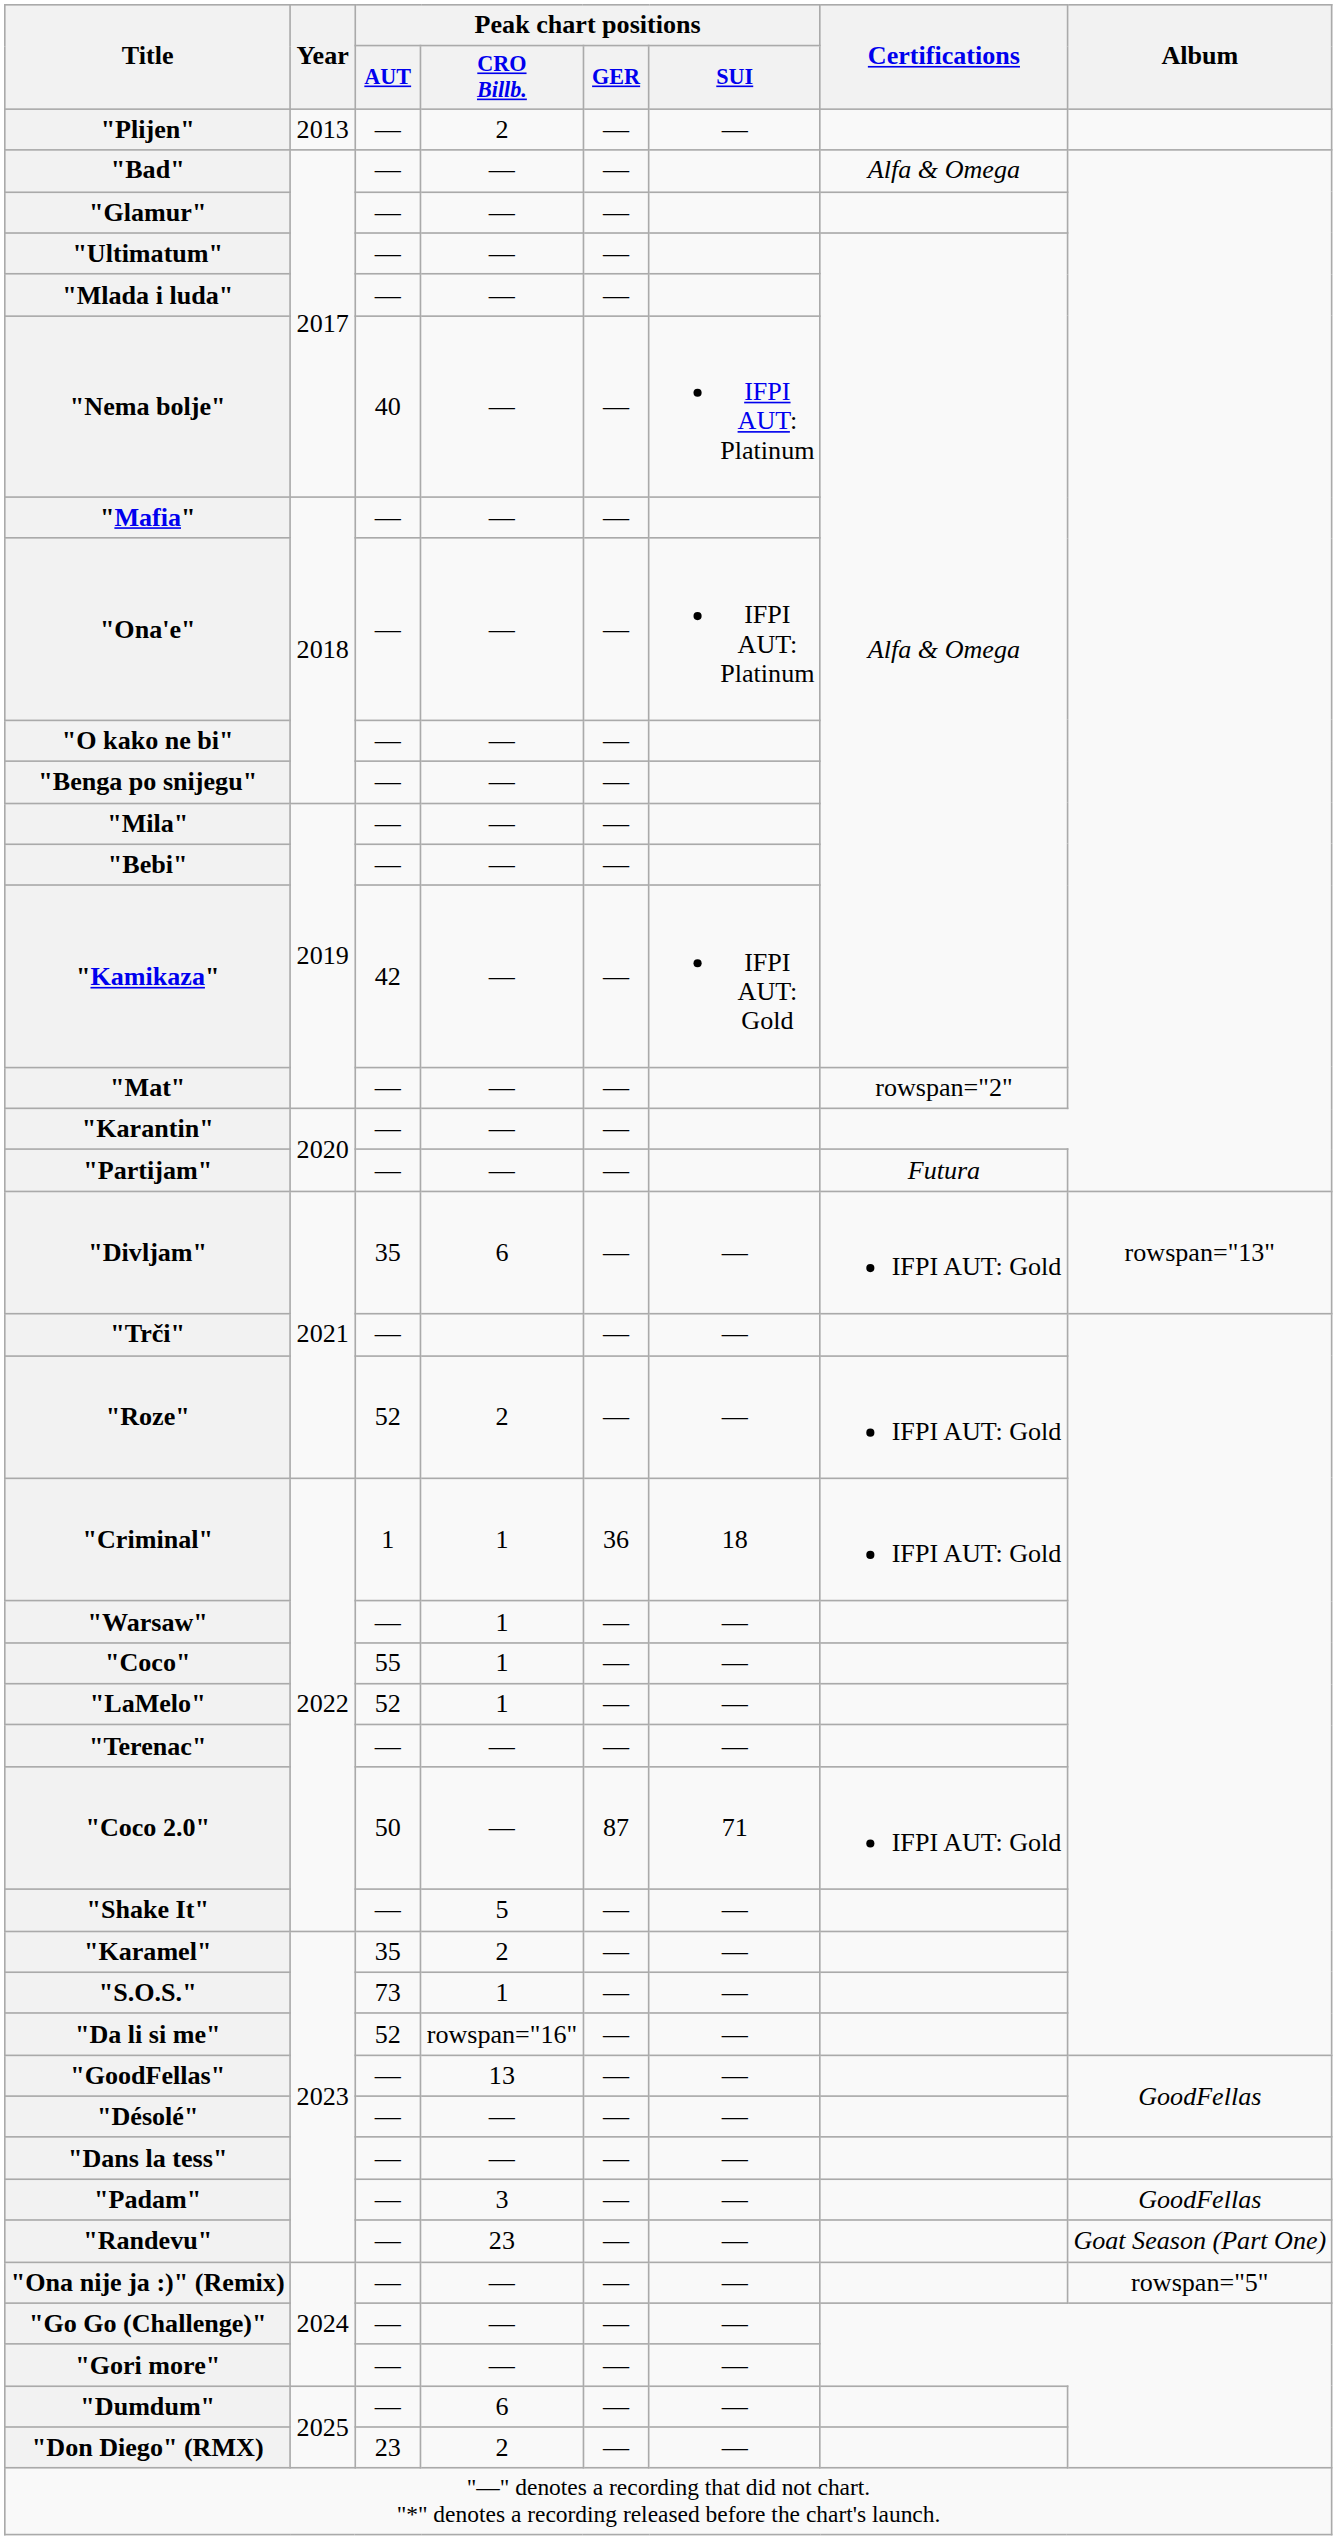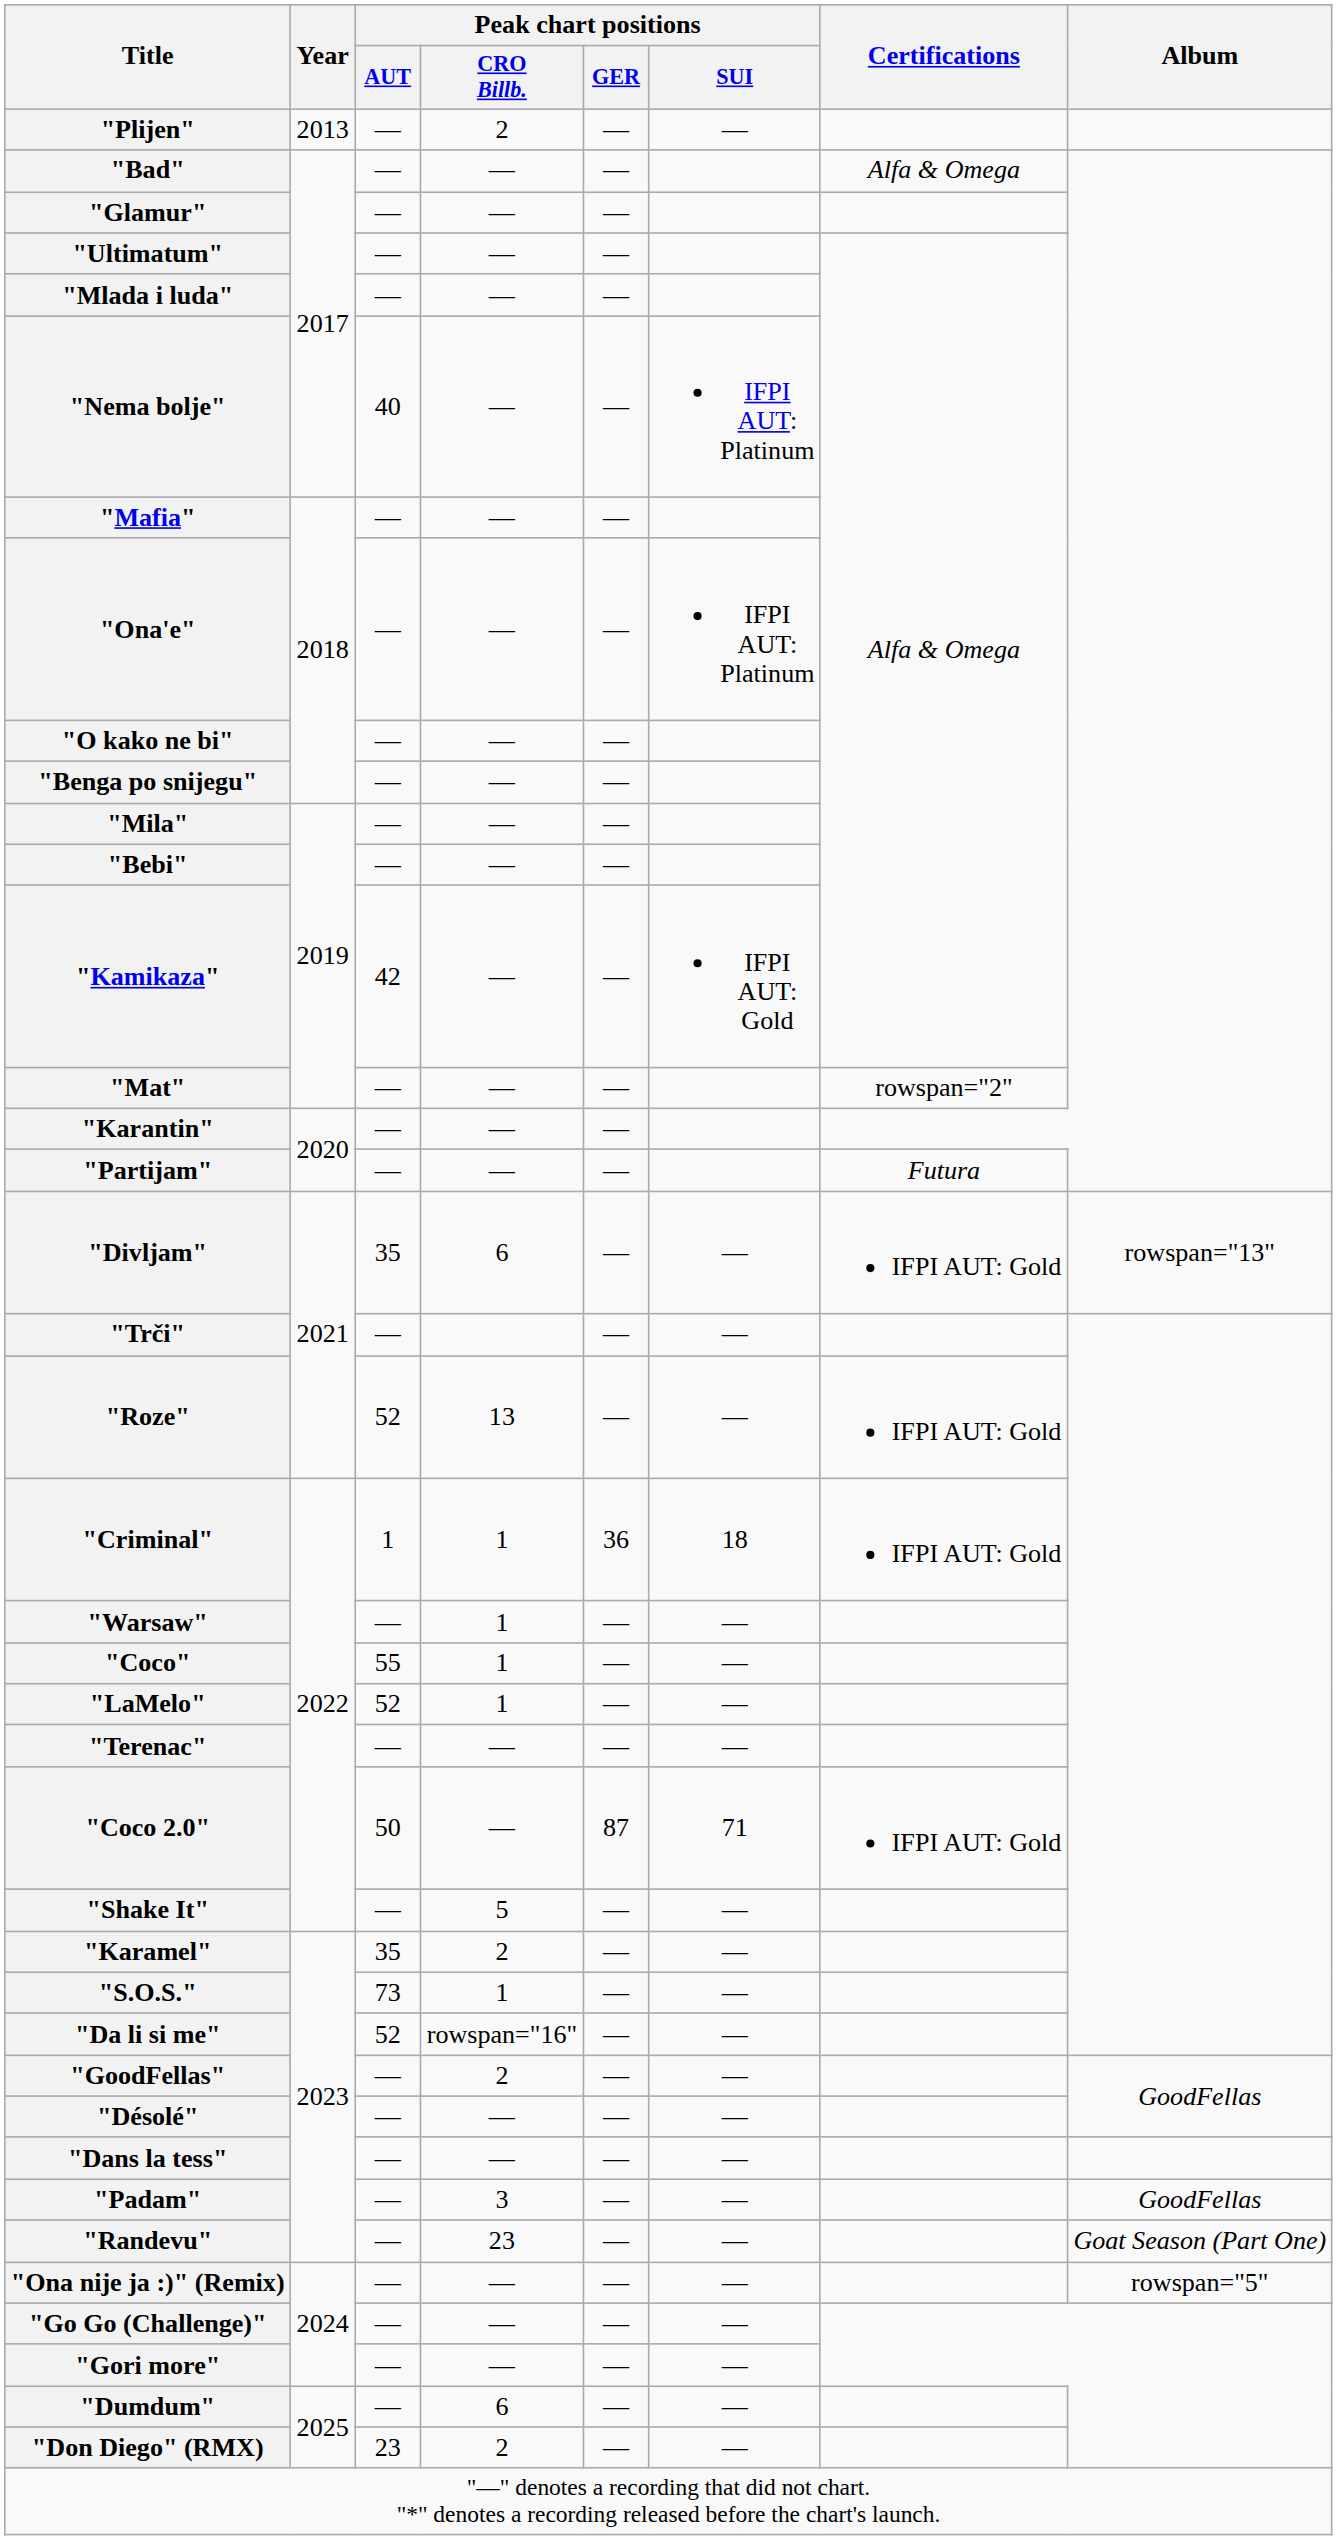(502, 1416) 2 -> (502, 1416) 13
(502, 2075) 13 -> (502, 2075) 2
